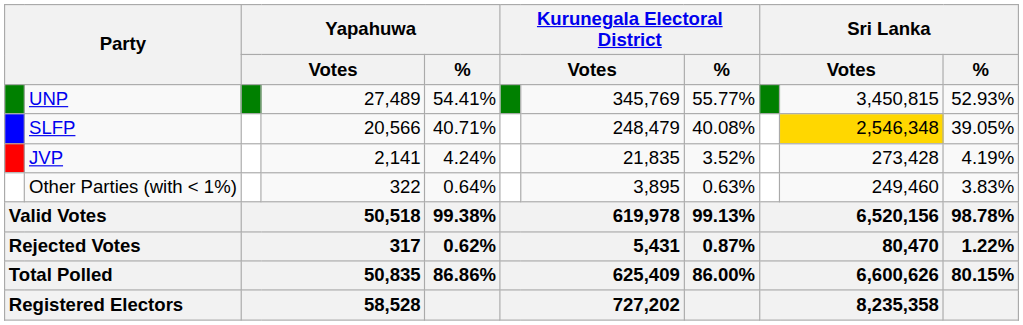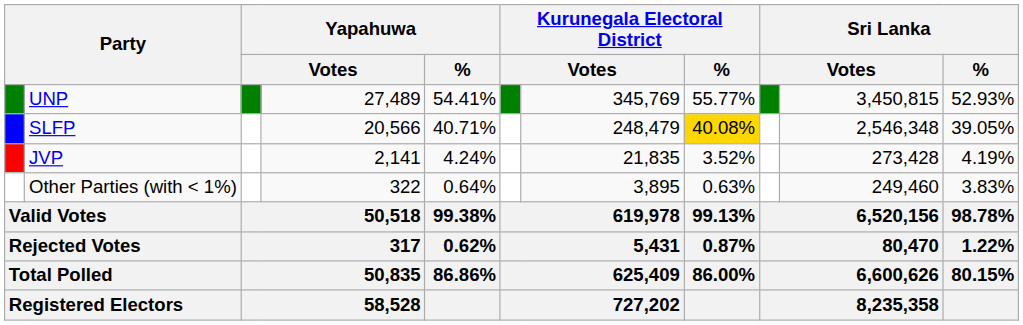(724, 128) no background -> (724, 128) gold background
(898, 128) gold background -> (898, 128) no background
